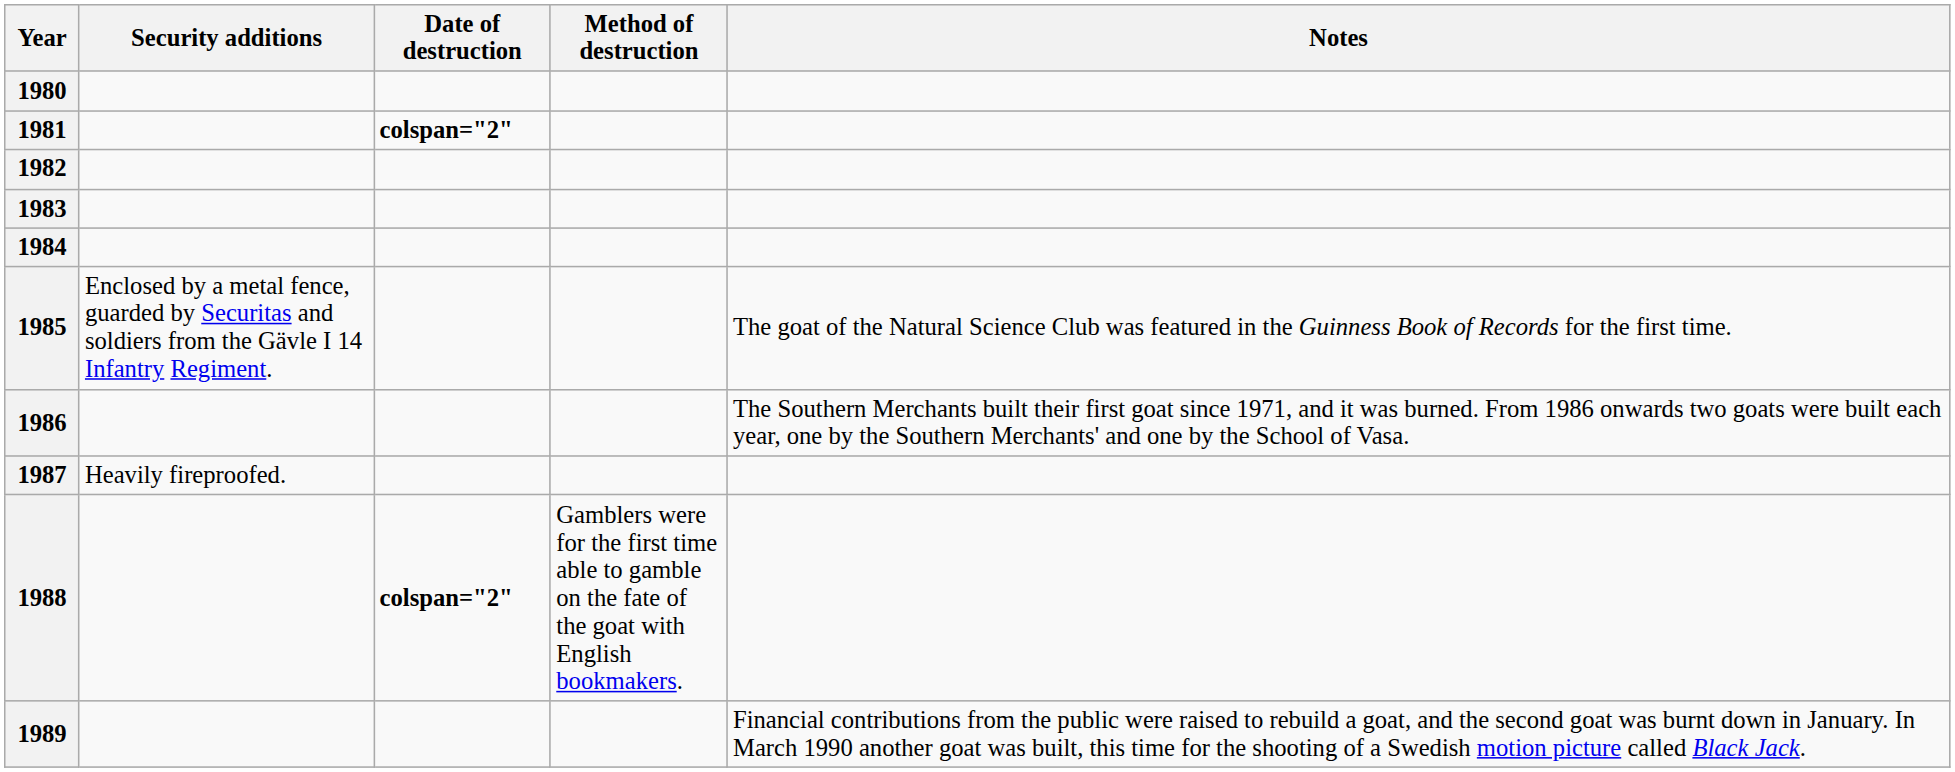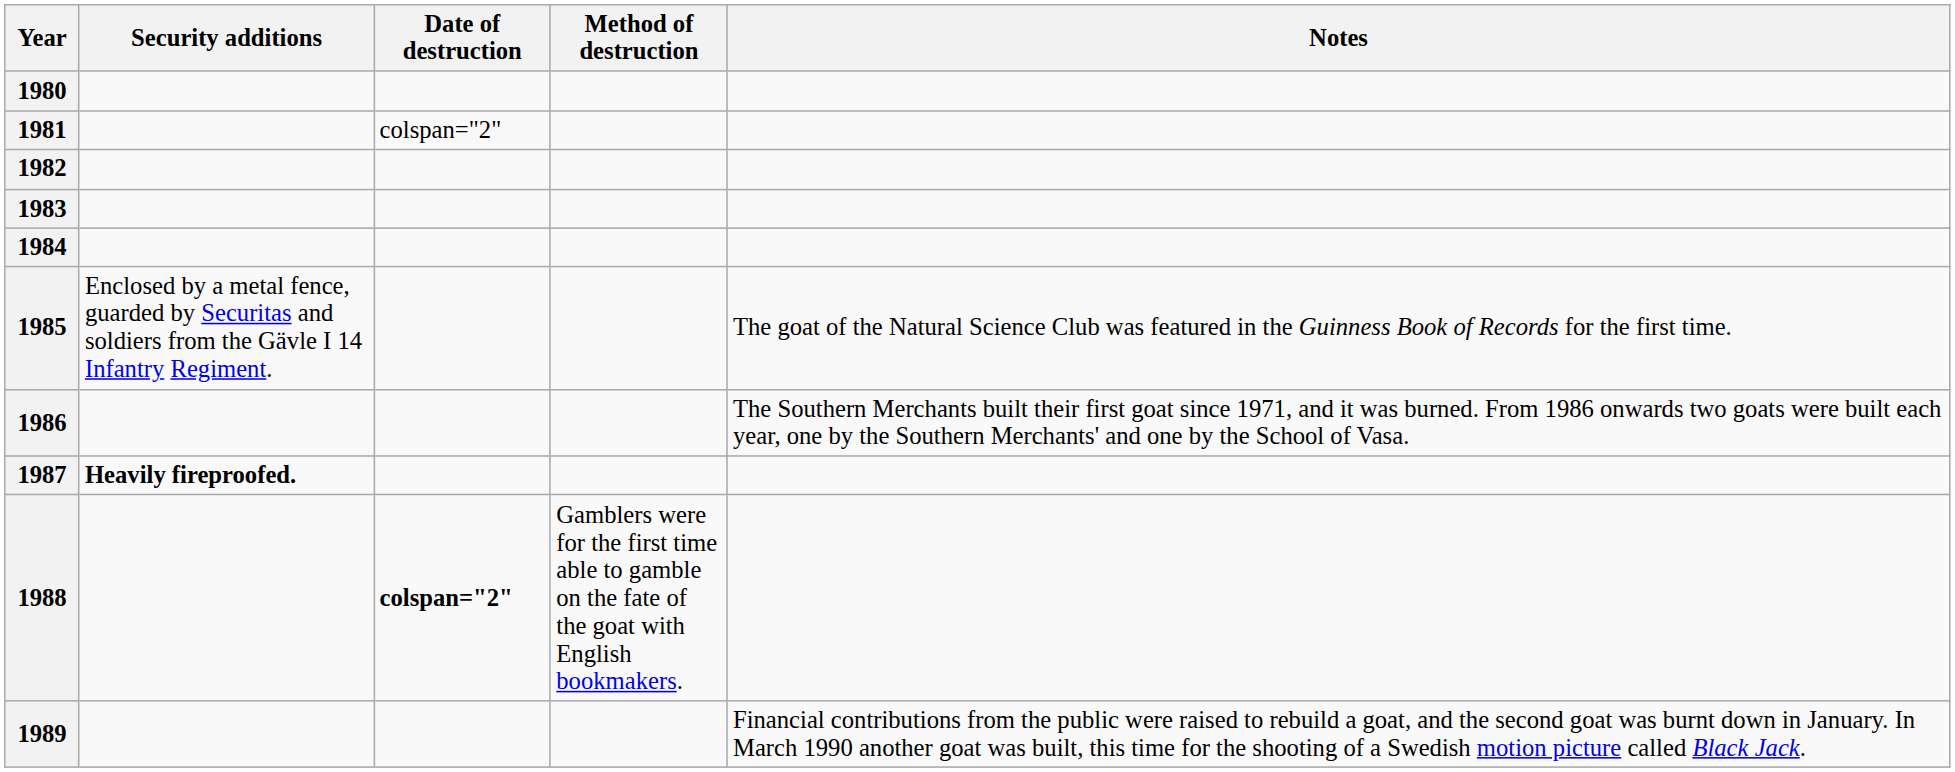(446, 129) bold -> (440, 129) normal
(186, 475) normal -> (191, 475) bold
